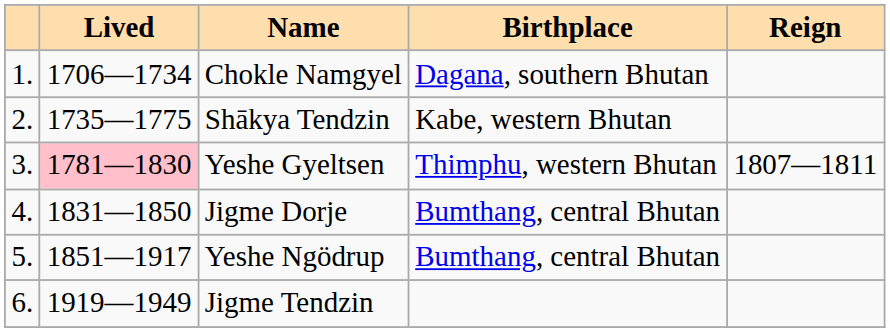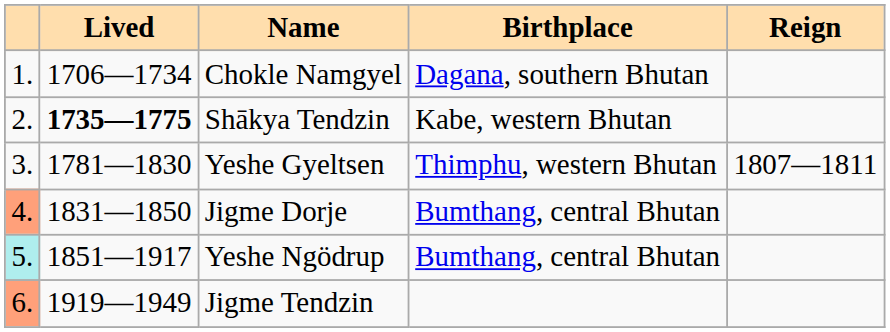(119, 119) normal -> (119, 119) bold
(119, 165) pink background -> (119, 165) no background
(22, 211) no background -> (22, 211) lightsalmon background
(22, 257) no background -> (22, 257) paleturquoise background
(22, 303) no background -> (22, 303) lightsalmon background
